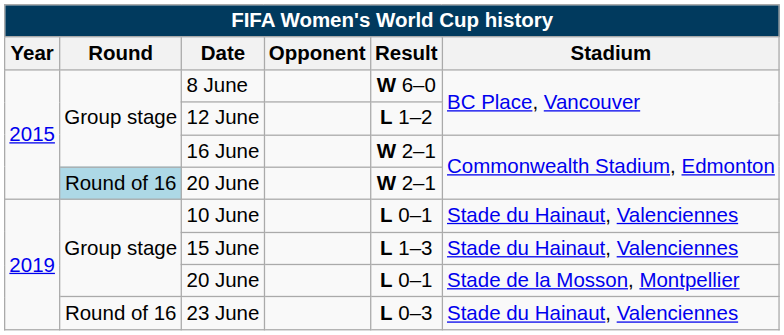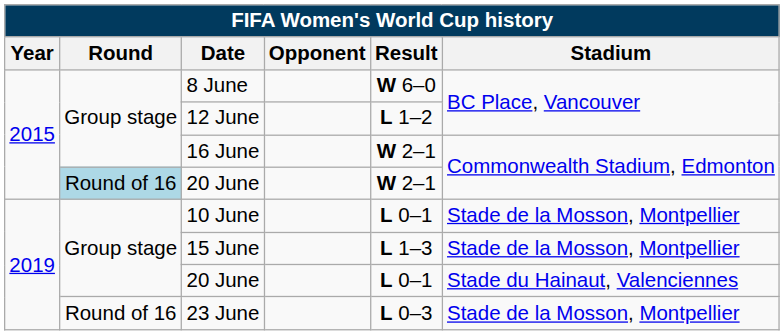(593, 215) Stade du Hainaut, Valenciennes -> (593, 215) Stade de la Mosson, Montpellier
(593, 248) Stade du Hainaut, Valenciennes -> (593, 248) Stade de la Mosson, Montpellier
(593, 280) Stade de la Mosson, Montpellier -> (593, 280) Stade du Hainaut, Valenciennes
(593, 313) Stade du Hainaut, Valenciennes -> (593, 313) Stade de la Mosson, Montpellier
